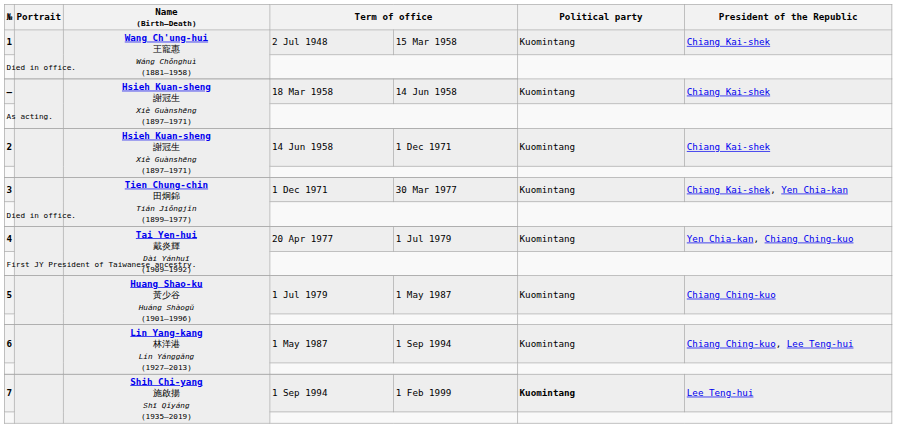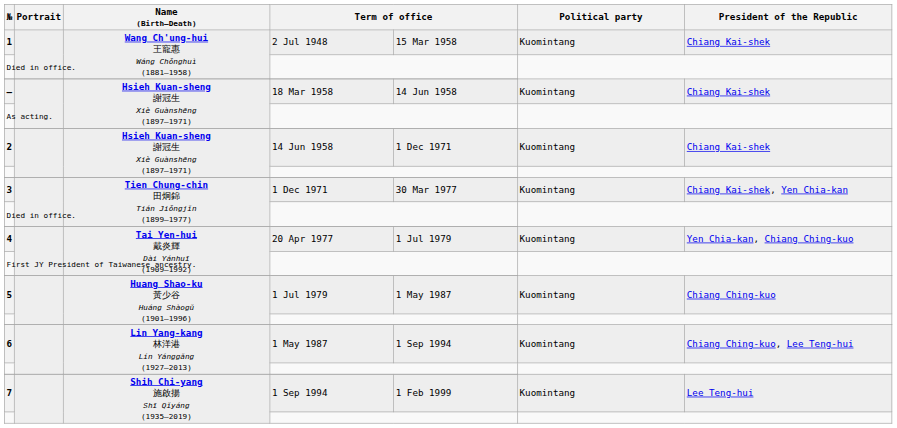(547, 393) bold -> (547, 393) normal
